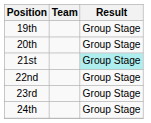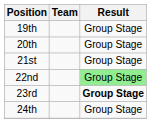(112, 61) paleturquoise background -> (113, 61) no background
(112, 77) no background -> (113, 77) lightgreen background
(112, 93) normal -> (113, 93) bold
